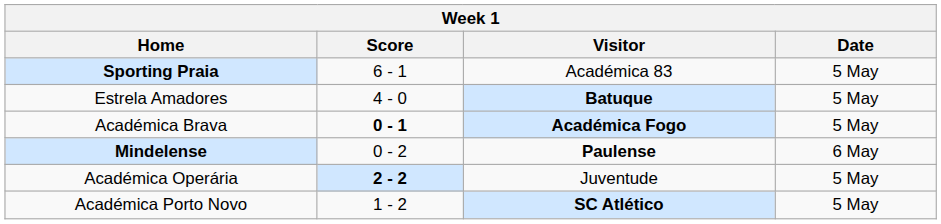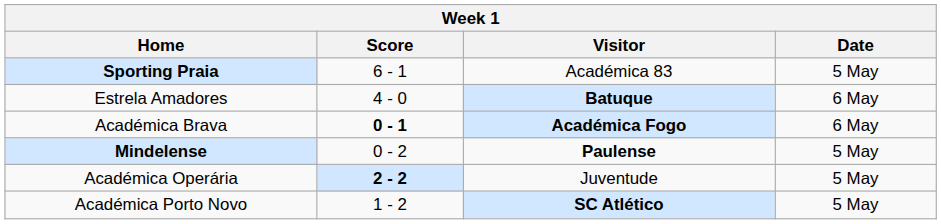(856, 98) 5 May -> (856, 98) 6 May
(856, 125) 5 May -> (856, 125) 6 May
(856, 152) 6 May -> (856, 152) 5 May
